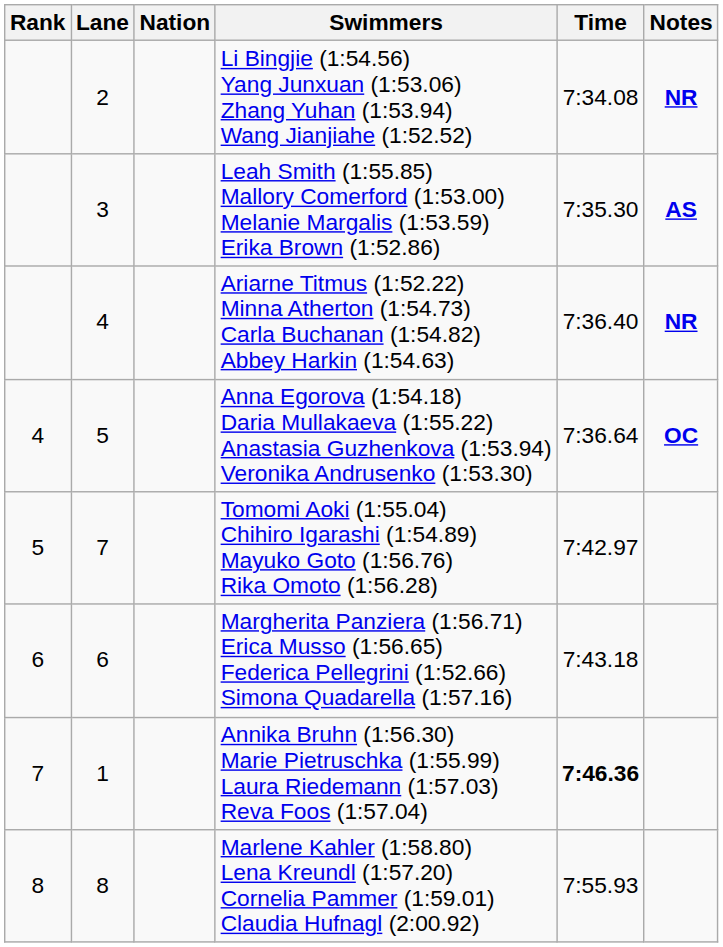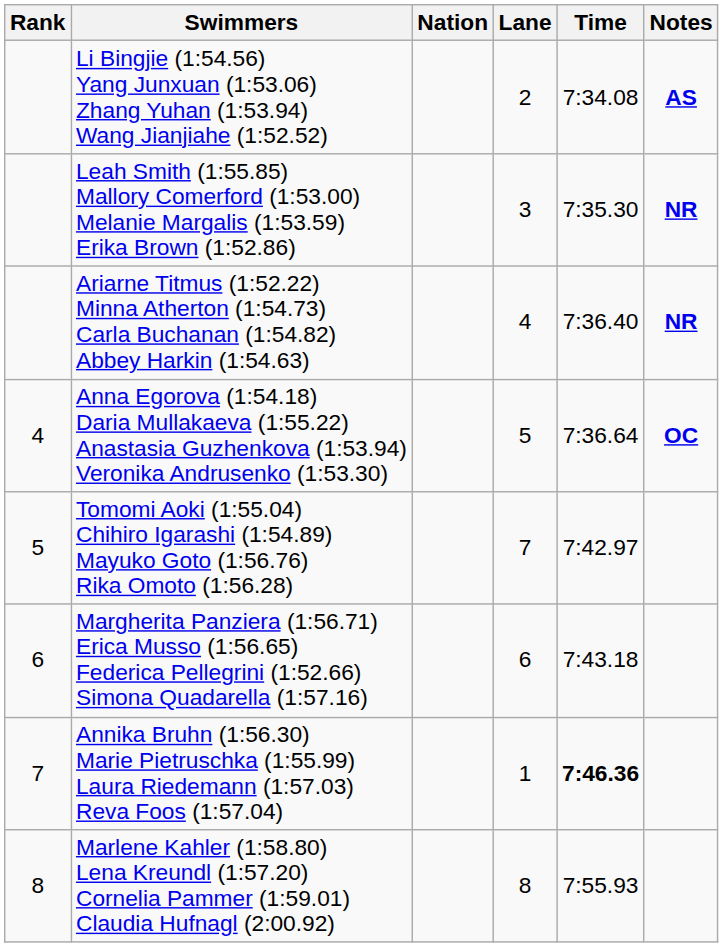columns swapped: (102, 22) <-> (386, 22)
(681, 96) NR -> (681, 96) AS
(681, 209) AS -> (681, 209) NR
